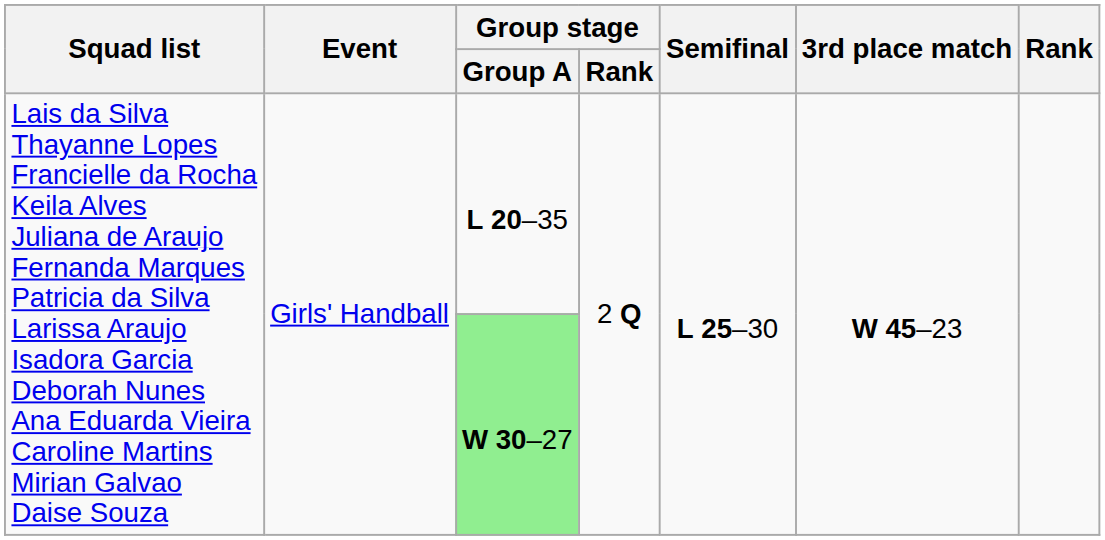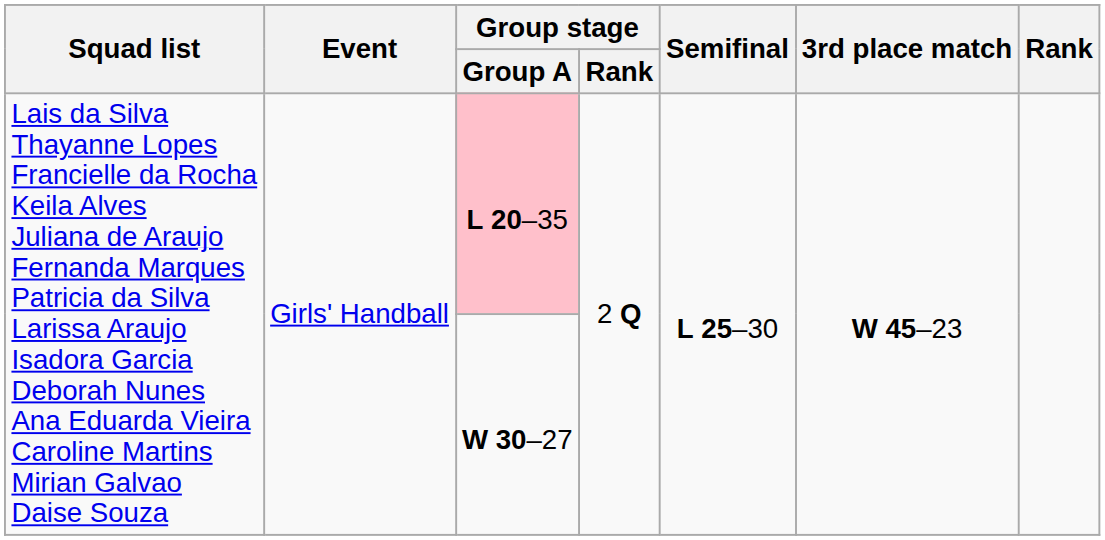(517, 219) no background -> (517, 219) pink background
(517, 440) lightgreen background -> (517, 440) no background
